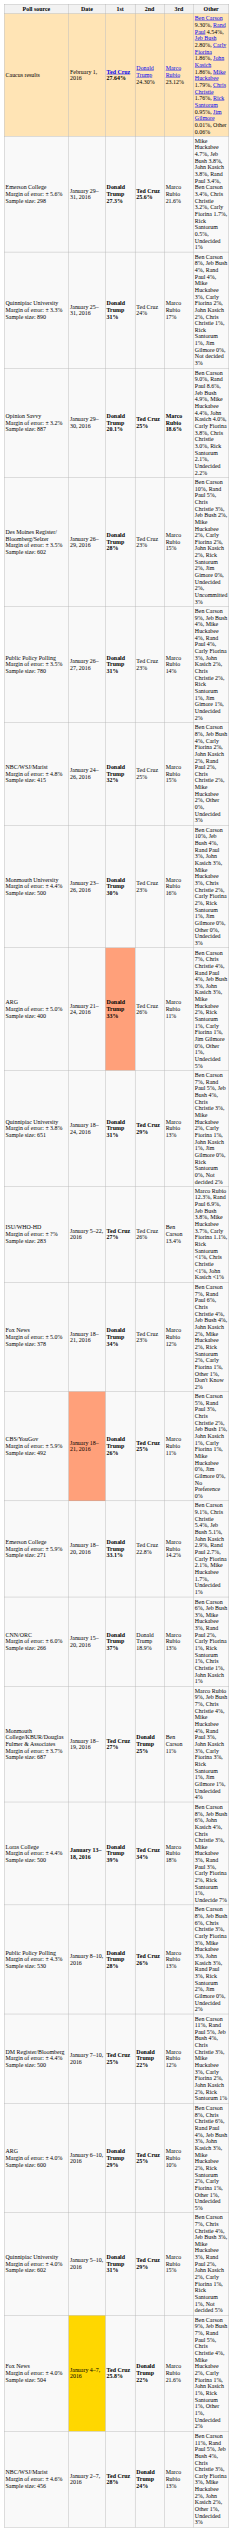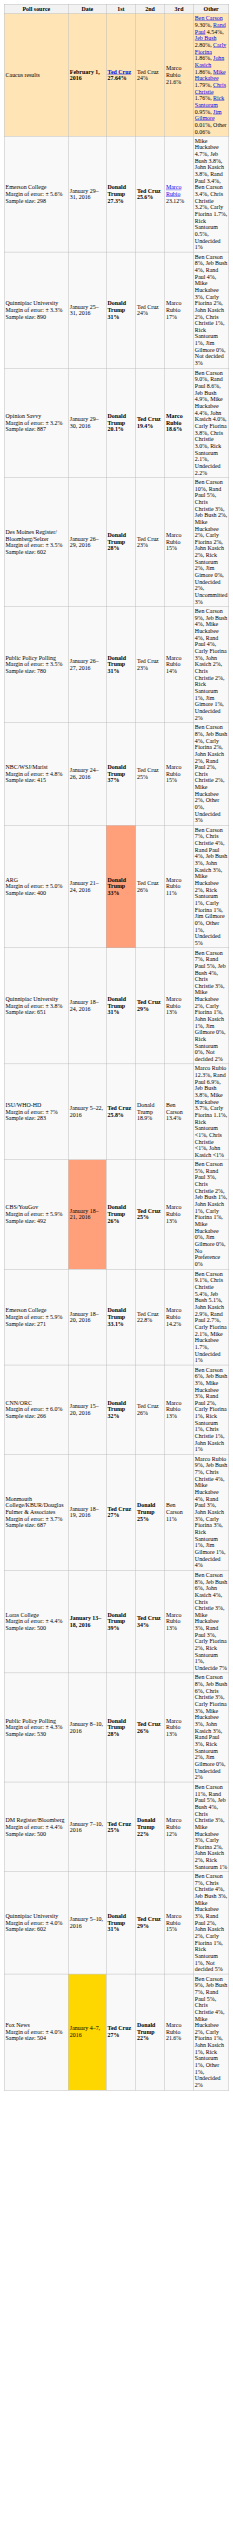(84, 75) normal -> (85, 75) bold
(145, 75) Donald Trump 24.30% -> (148, 75) Ted Cruz 24%
(175, 75) Marco Rubio 23.12% -> (174, 75) Marco Rubio 21.6%
(173, 194) Marco Rubio 21.6% -> (175, 194) Marco Rubio 23.12%
(148, 423) Ted Cruz 25% -> (149, 423) Ted Cruz 19.4%
(116, 774) Donald Trump 32% -> (117, 774) Donald Trump 37%
- row: (34, 886)
(118, 1234) Ted Cruz 27% -> (119, 1112) Ted Cruz 25.8%
(147, 1234) Ted Cruz 26% -> (146, 1112) Donald Trump 18.9%
- row: (34, 1337)
(173, 1446) Marco Rubio 11% -> (174, 1214) Marco Rubio 13%
(116, 1641) Donald Trump 37% -> (117, 1409) Donald Trump 32%
(145, 1641) Donald Trump 18.9% -> (148, 1409) Ted Cruz 26%
(173, 1853) Marco Rubio 18% -> (174, 1621) Marco Rubio 13%
- row: (34, 2158)
(118, 2373) Ted Cruz 25.8% -> (119, 2032) Ted Cruz 27%
- row: (34, 2479)
